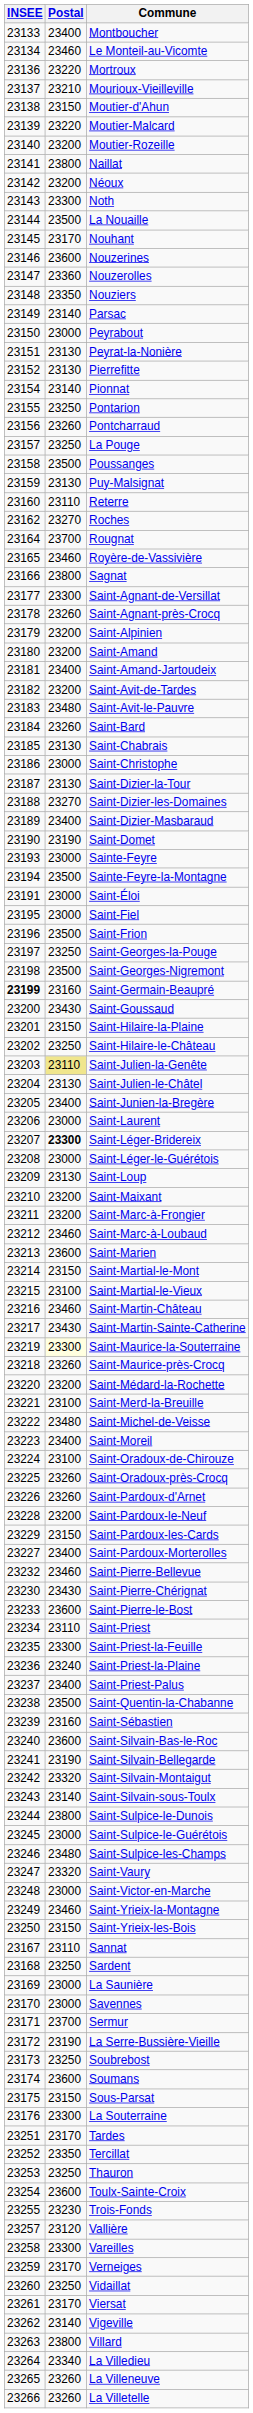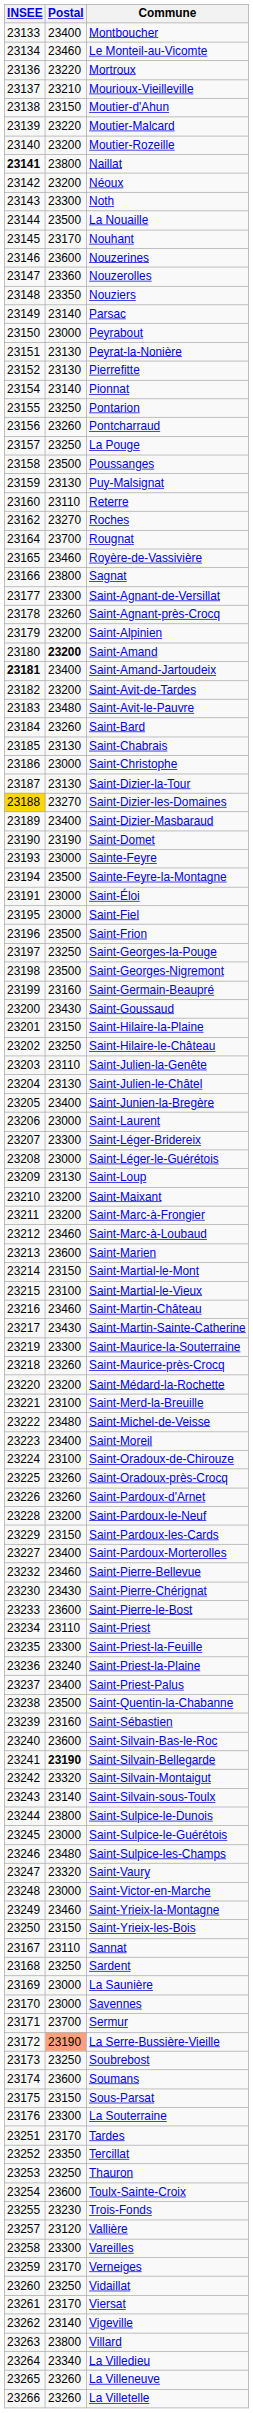(24, 164) normal -> (24, 164) bold
(65, 652) normal -> (65, 652) bold
(24, 671) normal -> (24, 671) bold
(24, 802) no background -> (24, 802) gold background
(24, 990) bold -> (24, 990) normal
(64, 1065) khaki background -> (64, 1065) no background
(65, 1140) bold -> (65, 1140) normal
(65, 1347) lightyellow background -> (65, 1347) no background
(65, 1760) normal -> (65, 1760) bold
(65, 2041) no background -> (65, 2041) lightsalmon background
